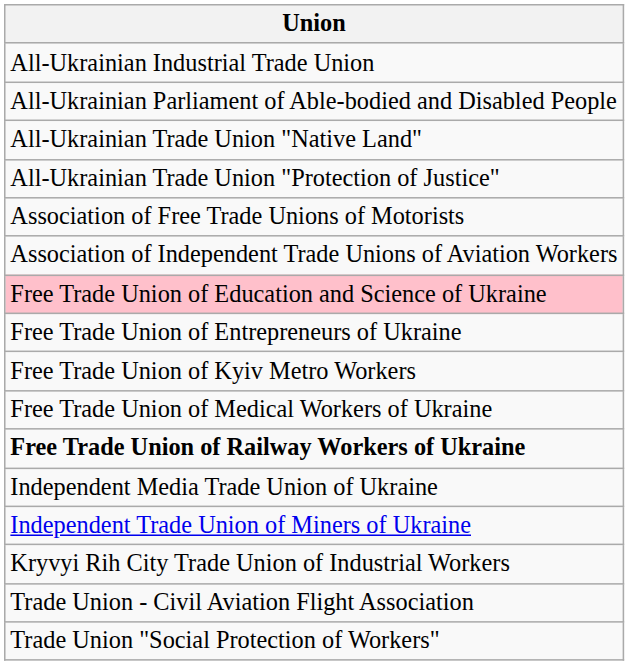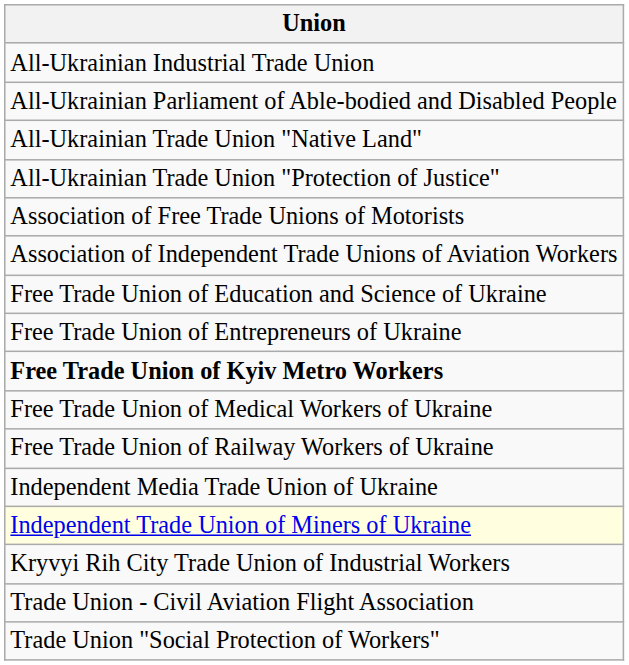(278, 293) pink background -> (278, 293) no background
(213, 370) normal -> (227, 370) bold
(268, 448) bold -> (252, 448) normal
(241, 525) no background -> (241, 525) lightyellow background
